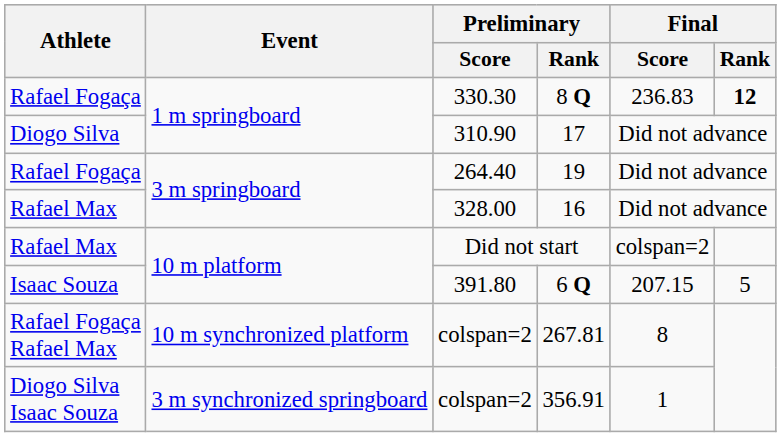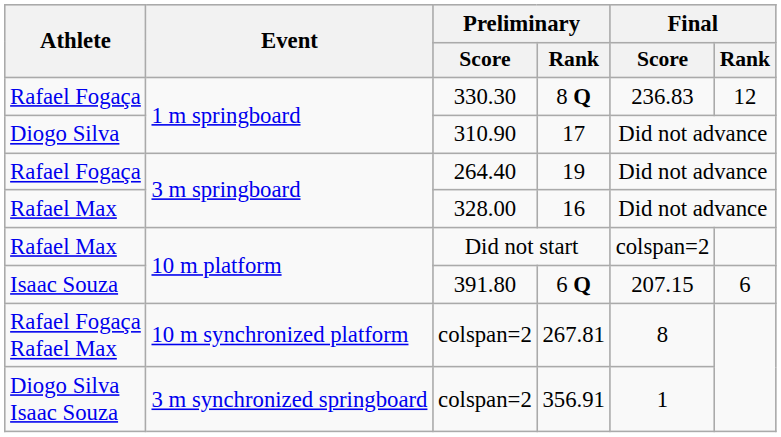(745, 96) bold -> (745, 96) normal
(745, 284) 5 -> (745, 284) 6
